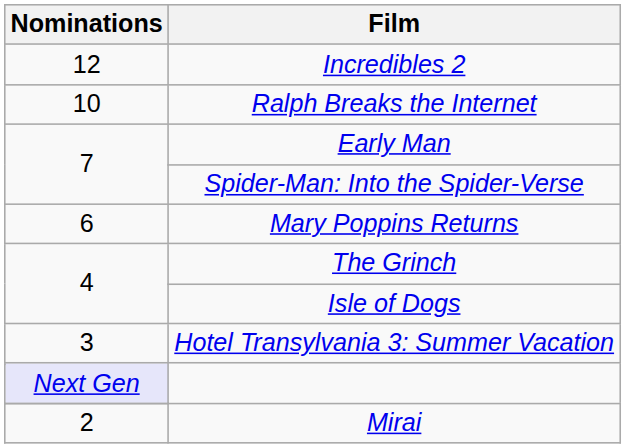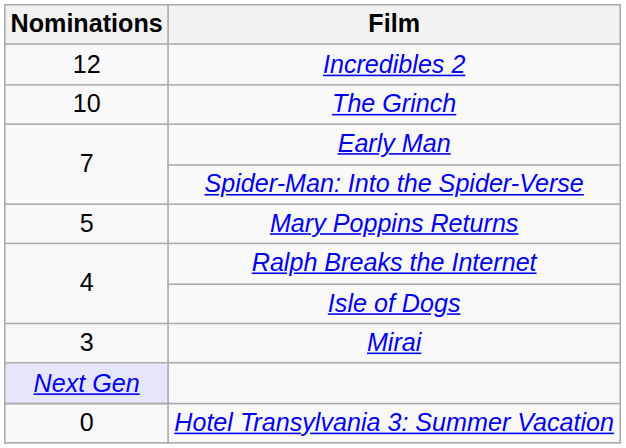(394, 104) Ralph Breaks the Internet -> (394, 104) The Grinch
(87, 223) 6 -> (87, 223) 5
(394, 263) The Grinch -> (394, 263) Ralph Breaks the Internet
(394, 343) Hotel Transylvania 3: Summer Vacation -> (394, 343) Mirai
(87, 422) 2 -> (87, 422) 0
(394, 422) Mirai -> (394, 422) Hotel Transylvania 3: Summer Vacation
